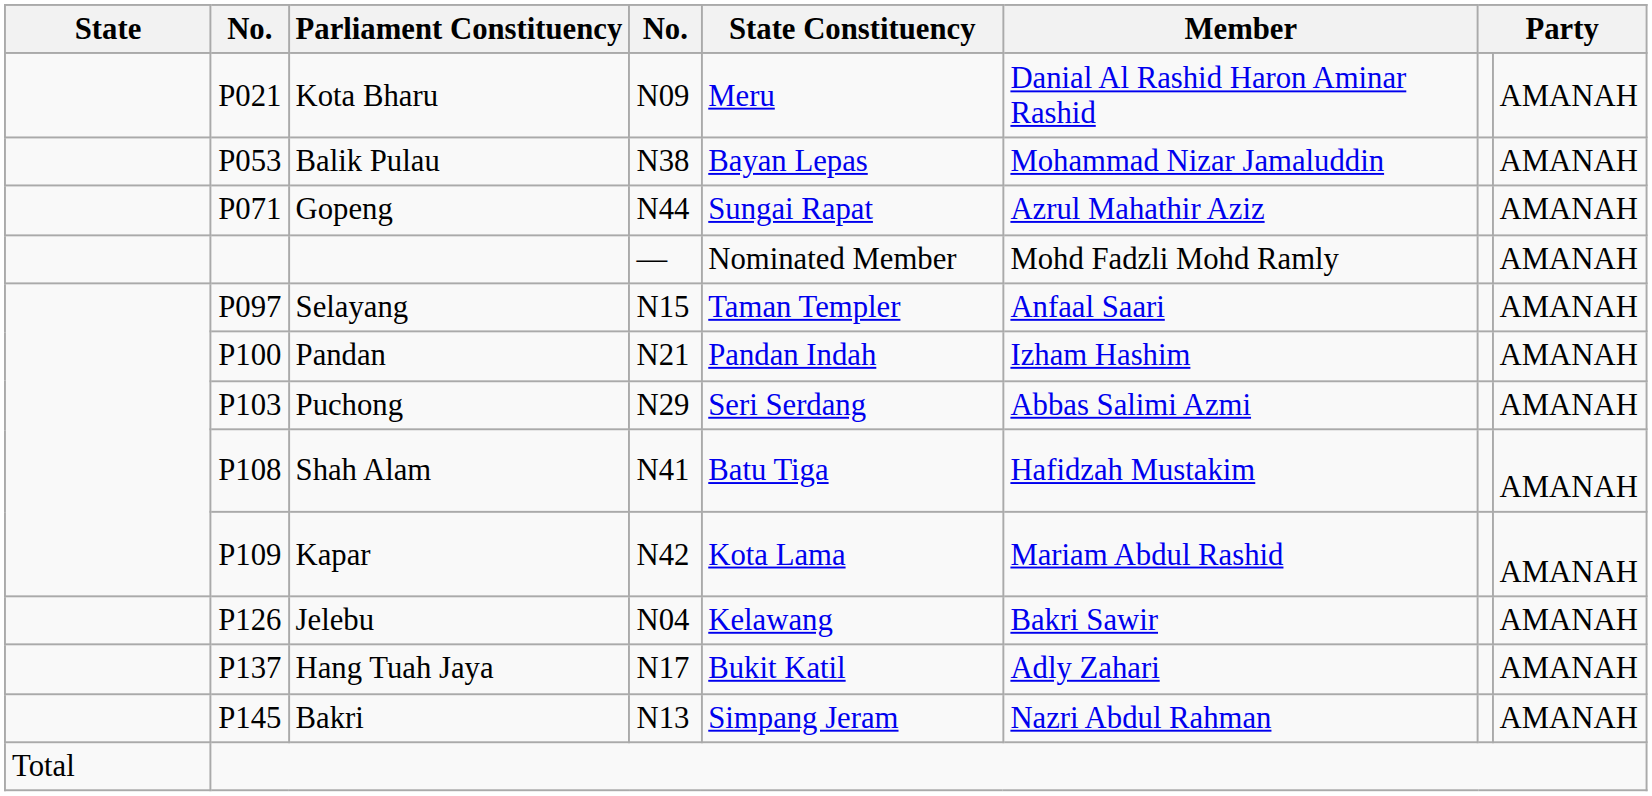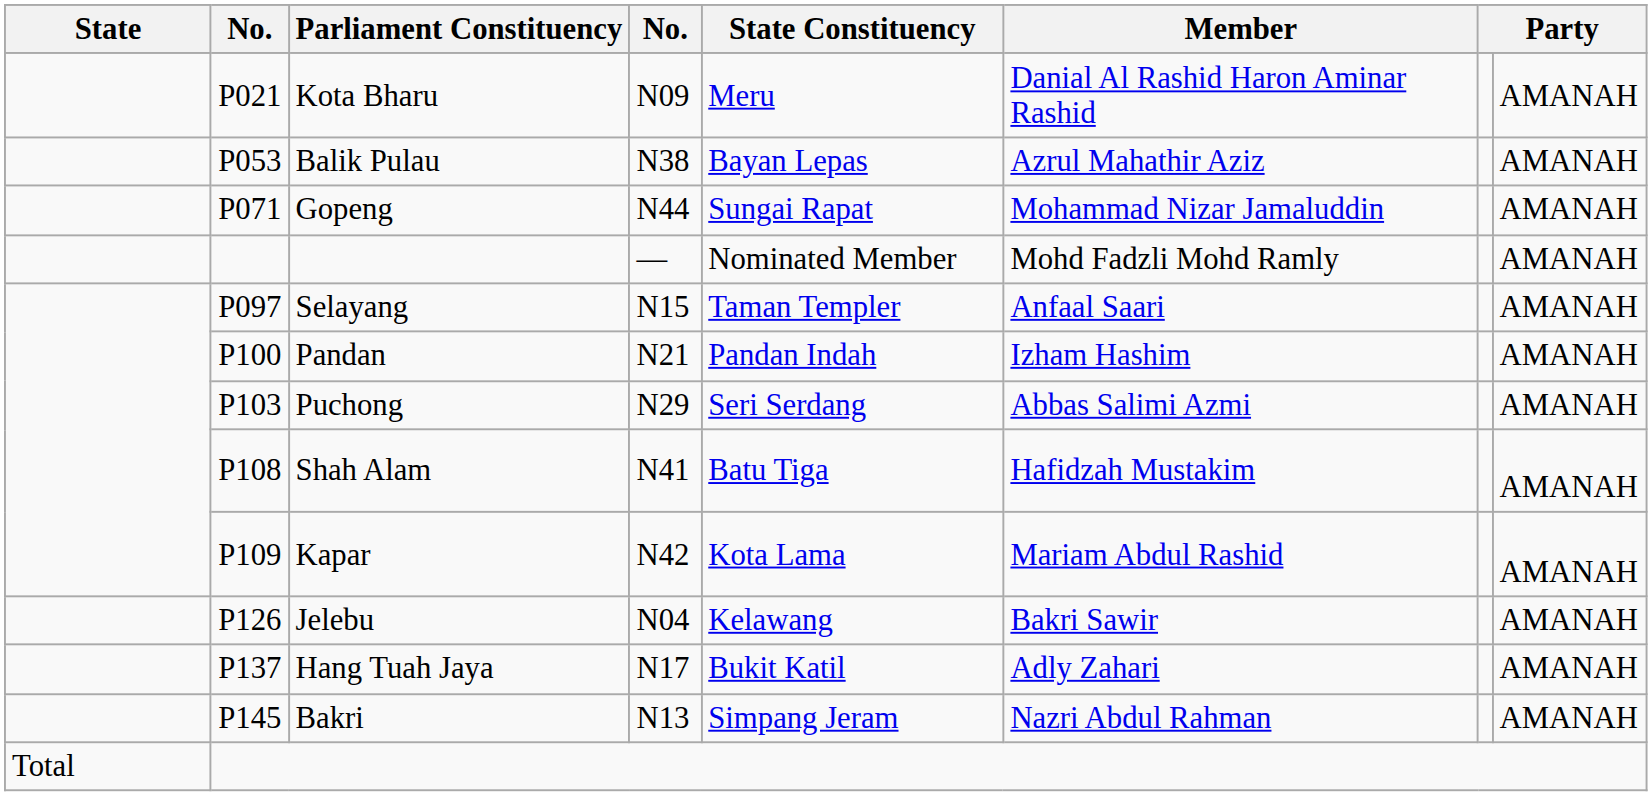(1197, 160) Mohammad Nizar Jamaluddin -> (1138, 160) Azrul Mahathir Aziz
(1138, 209) Azrul Mahathir Aziz -> (1197, 209) Mohammad Nizar Jamaluddin
